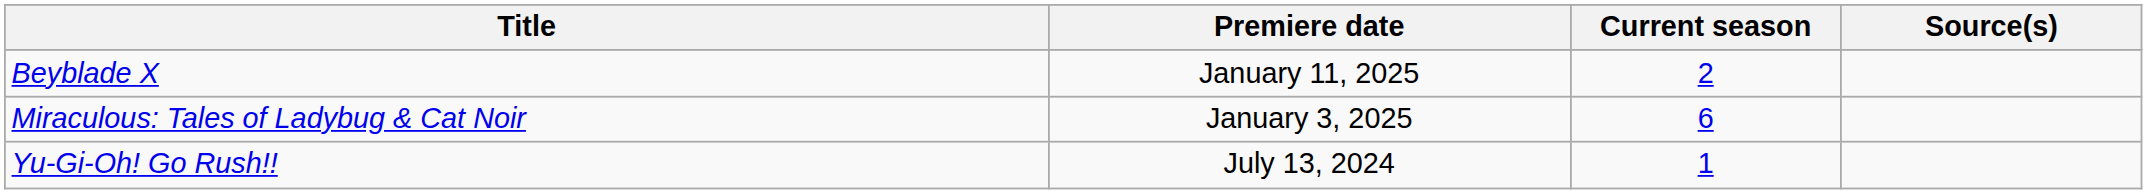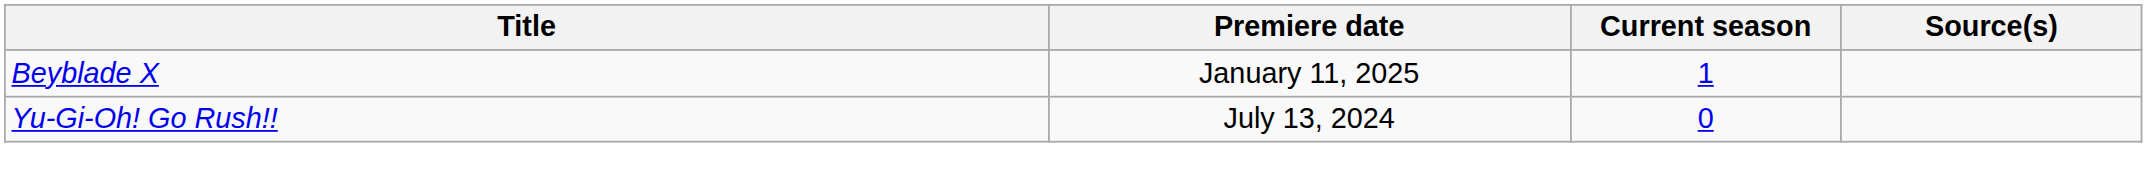(1706, 73) 2 -> (1706, 73) 1
- row: (269, 118)
(1706, 164) 1 -> (1706, 118) 0
